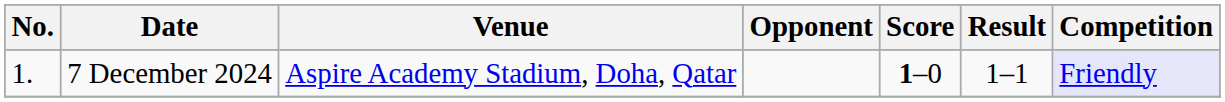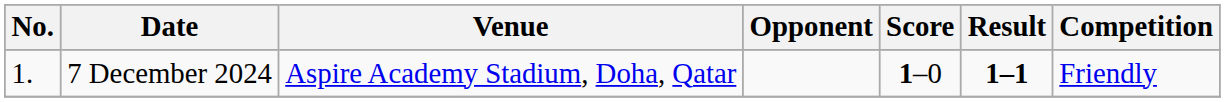(1007, 73) normal -> (1007, 73) bold
(1108, 73) lavender background -> (1108, 73) no background
